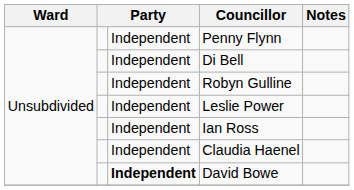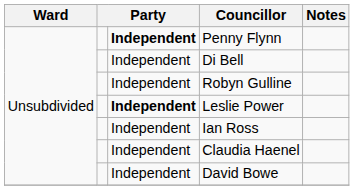(151, 38) normal -> (153, 38) bold
(151, 106) normal -> (153, 106) bold
(153, 173) bold -> (151, 173) normal
